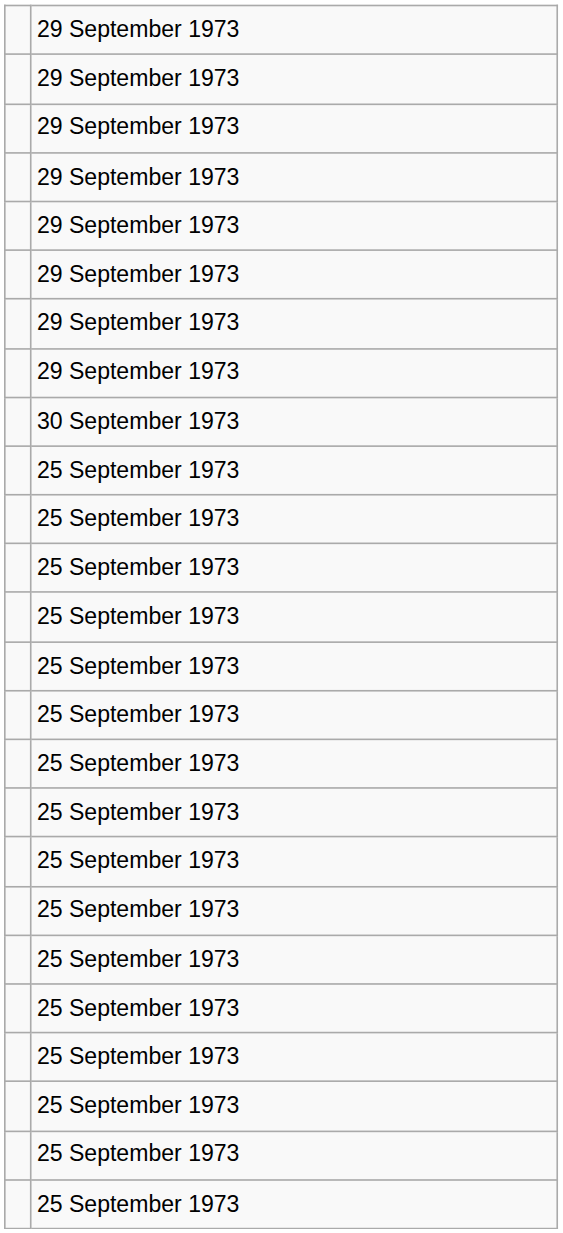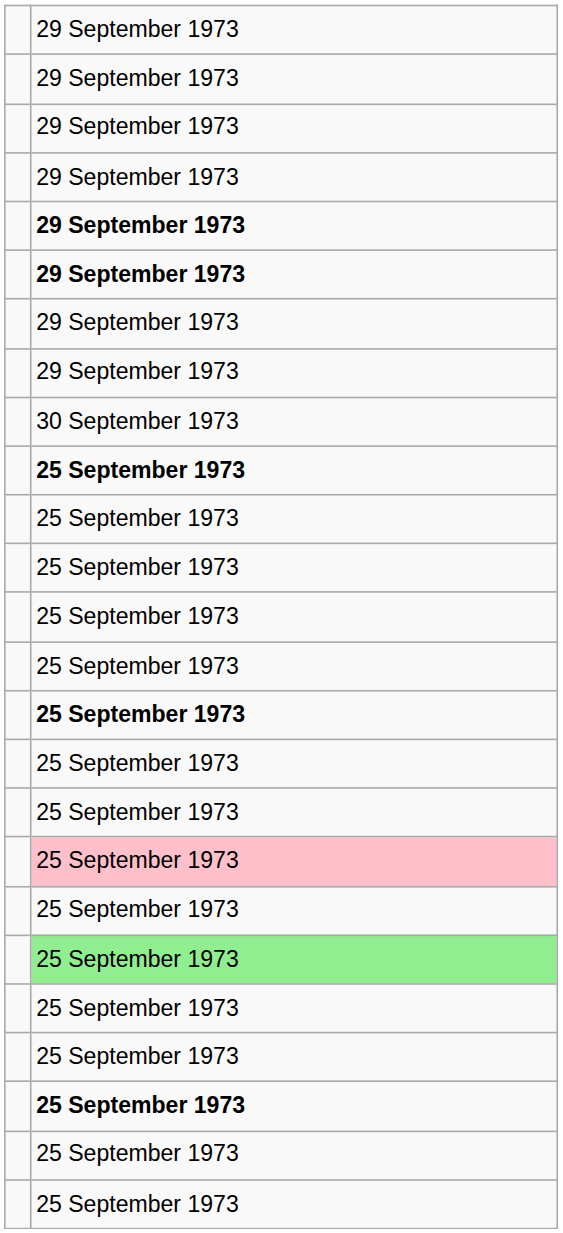(138, 225) normal -> (141, 225) bold
(138, 274) normal -> (141, 274) bold
(138, 469) normal -> (141, 469) bold
(138, 714) normal -> (141, 714) bold
(138, 860) no background -> (137, 860) pink background
(138, 958) no background -> (137, 958) lightgreen background
(138, 1105) normal -> (141, 1105) bold
